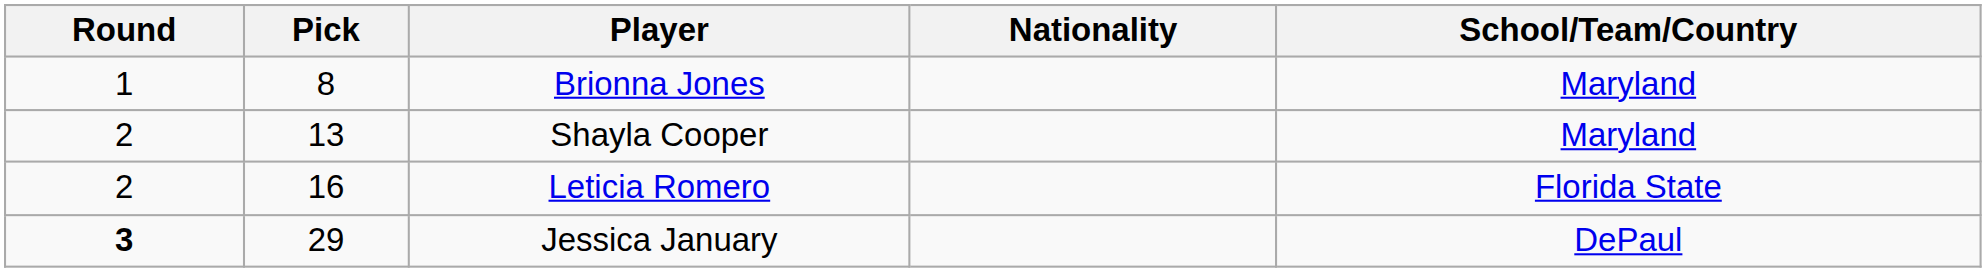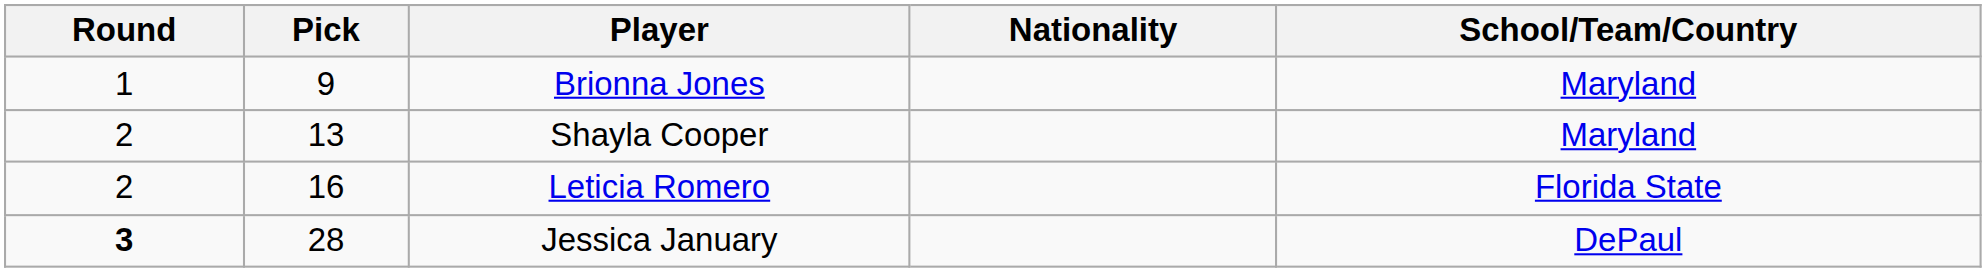(326, 82) 8 -> (326, 82) 9
(326, 239) 29 -> (326, 239) 28
